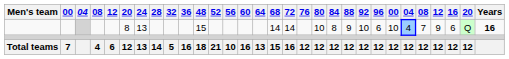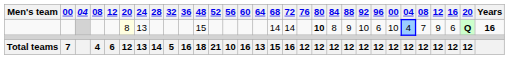(127, 28) no background -> (127, 28) lightyellow background
(319, 28) normal -> (319, 28) bold
(468, 28) normal -> (468, 28) bold
